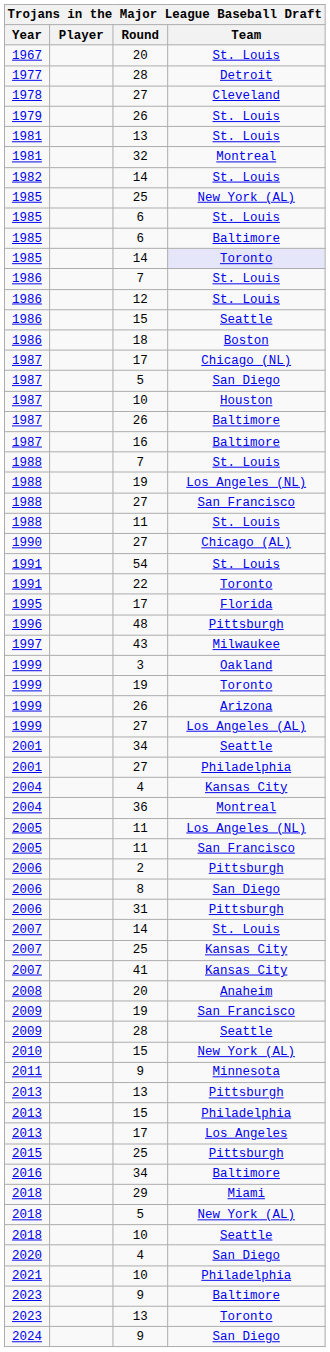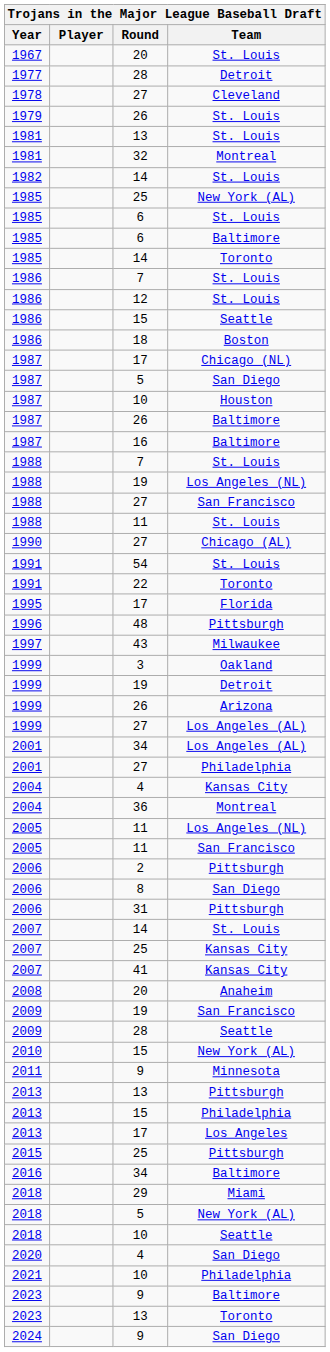(246, 259) lavender background -> (246, 259) no background
(246, 686) Toronto -> (246, 686) Detroit
(246, 747) Seattle -> (246, 747) Los Angeles (AL)
